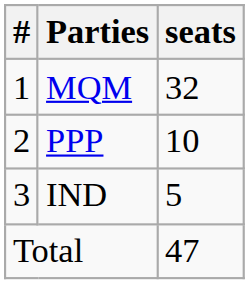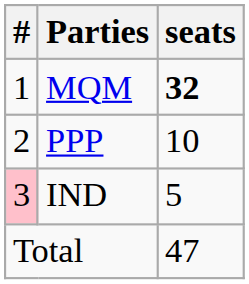(182, 86) normal -> (182, 86) bold
(22, 195) no background -> (22, 195) pink background
